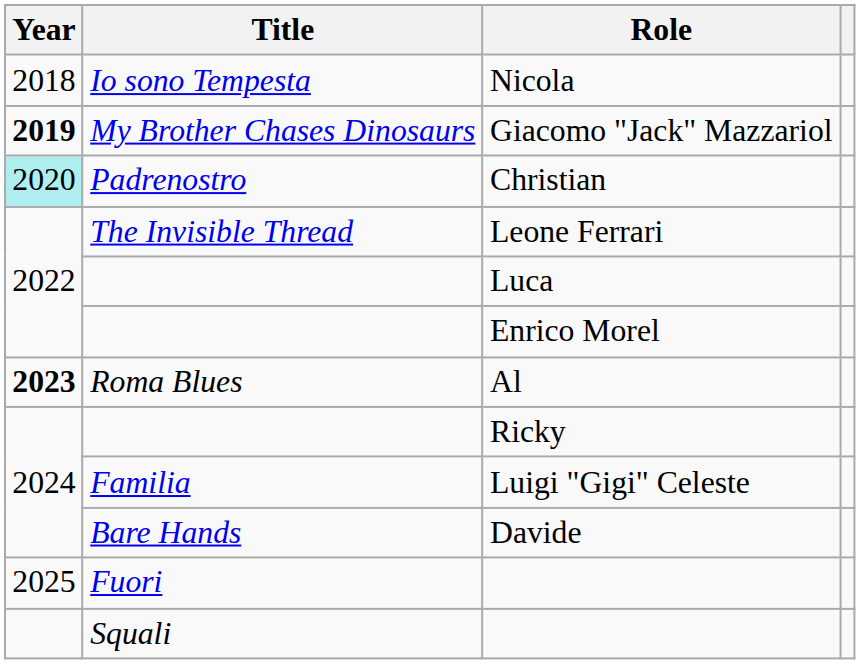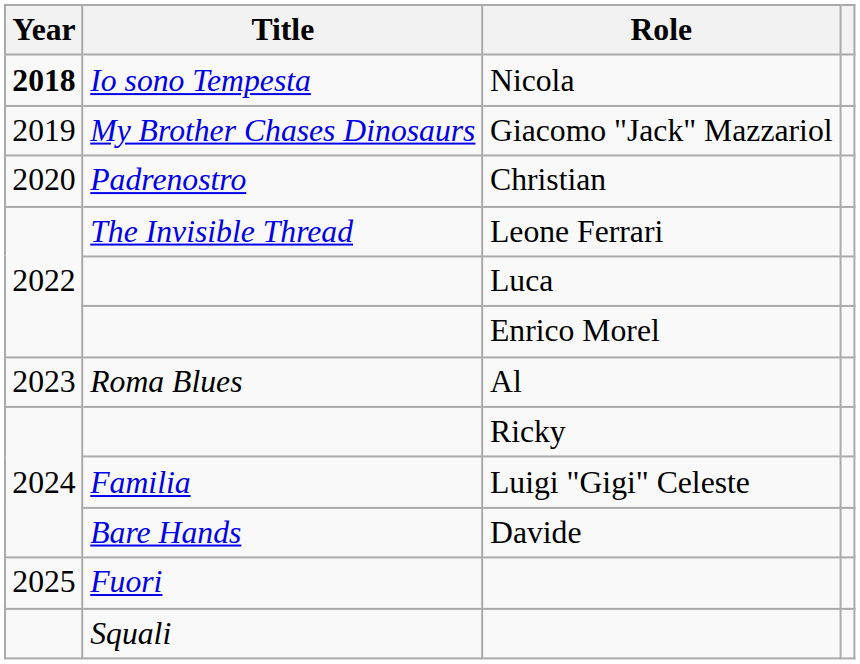(44, 79) normal -> (44, 79) bold
(44, 130) bold -> (44, 130) normal
(44, 180) paleturquoise background -> (44, 180) no background
(44, 381) bold -> (44, 381) normal
